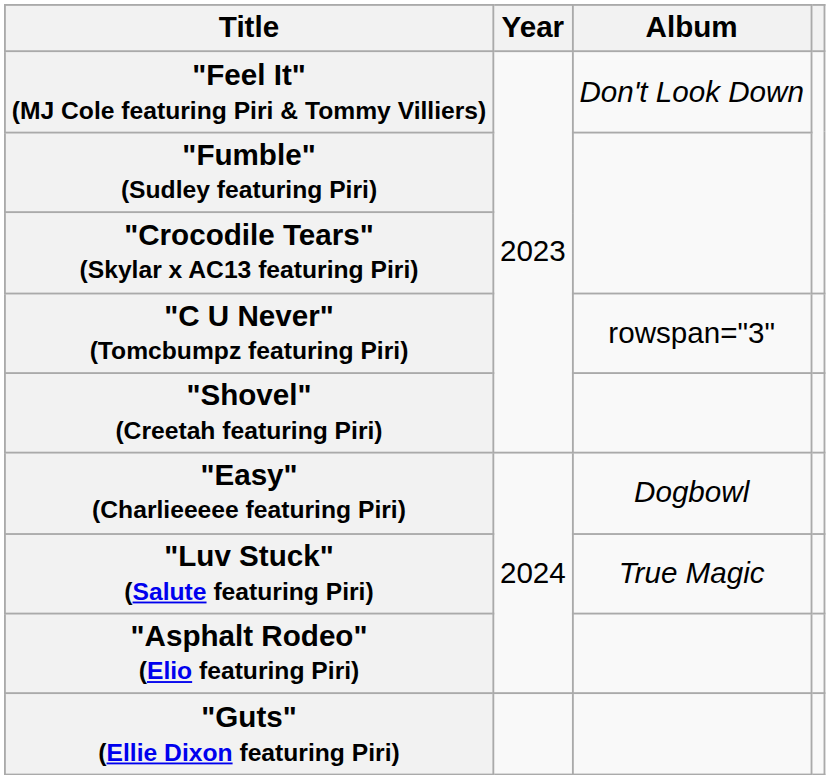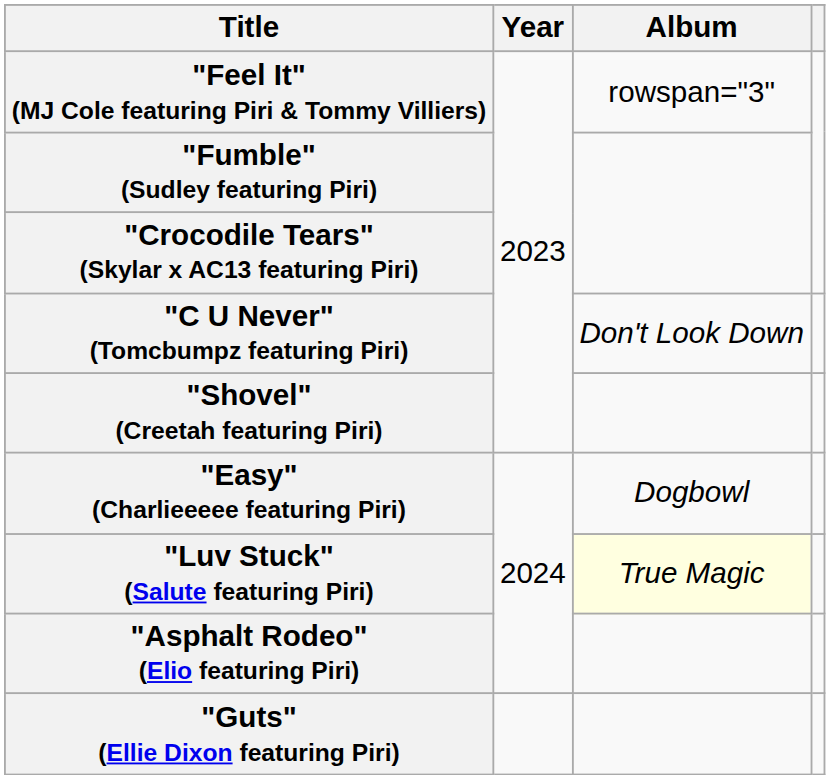(692, 91) Don't Look Down -> (692, 91) rowspan="3"
(692, 332) rowspan="3" -> (692, 332) Don't Look Down
(692, 573) no background -> (692, 573) lightyellow background
